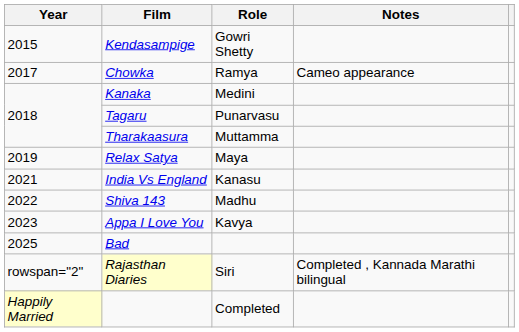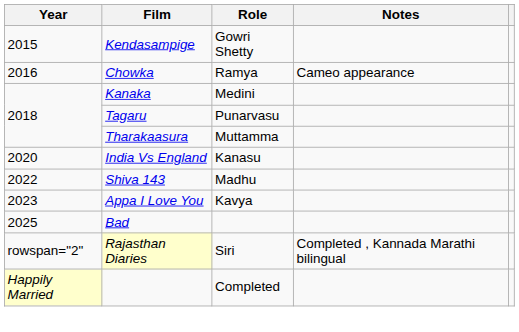(22, 72) 2017 -> (22, 72) 2016
- row: (141, 158)
(22, 179) 2021 -> (22, 158) 2020
